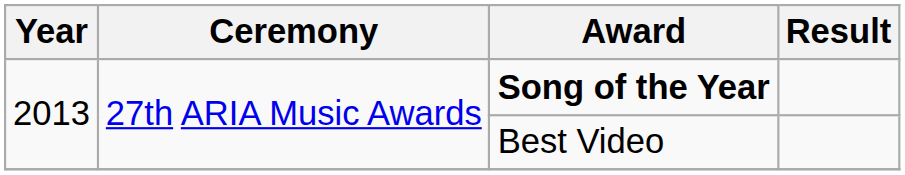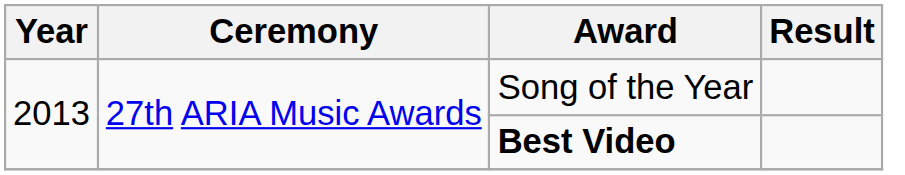(634, 86) bold -> (625, 86) normal
(581, 141) normal -> (587, 141) bold
